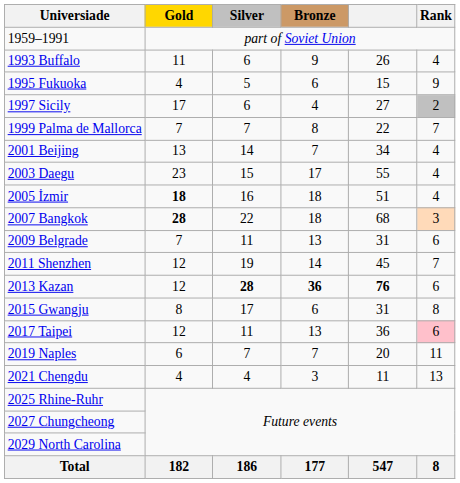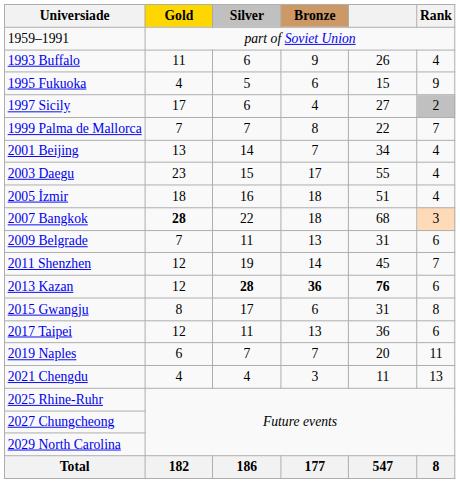(179, 196) bold -> (179, 196) normal
(436, 332) pink background -> (436, 332) no background
